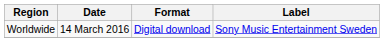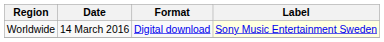(296, 29) no background -> (296, 29) lightyellow background
